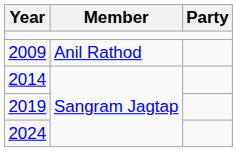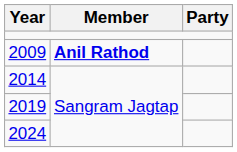(98, 52) normal -> (102, 52) bold
